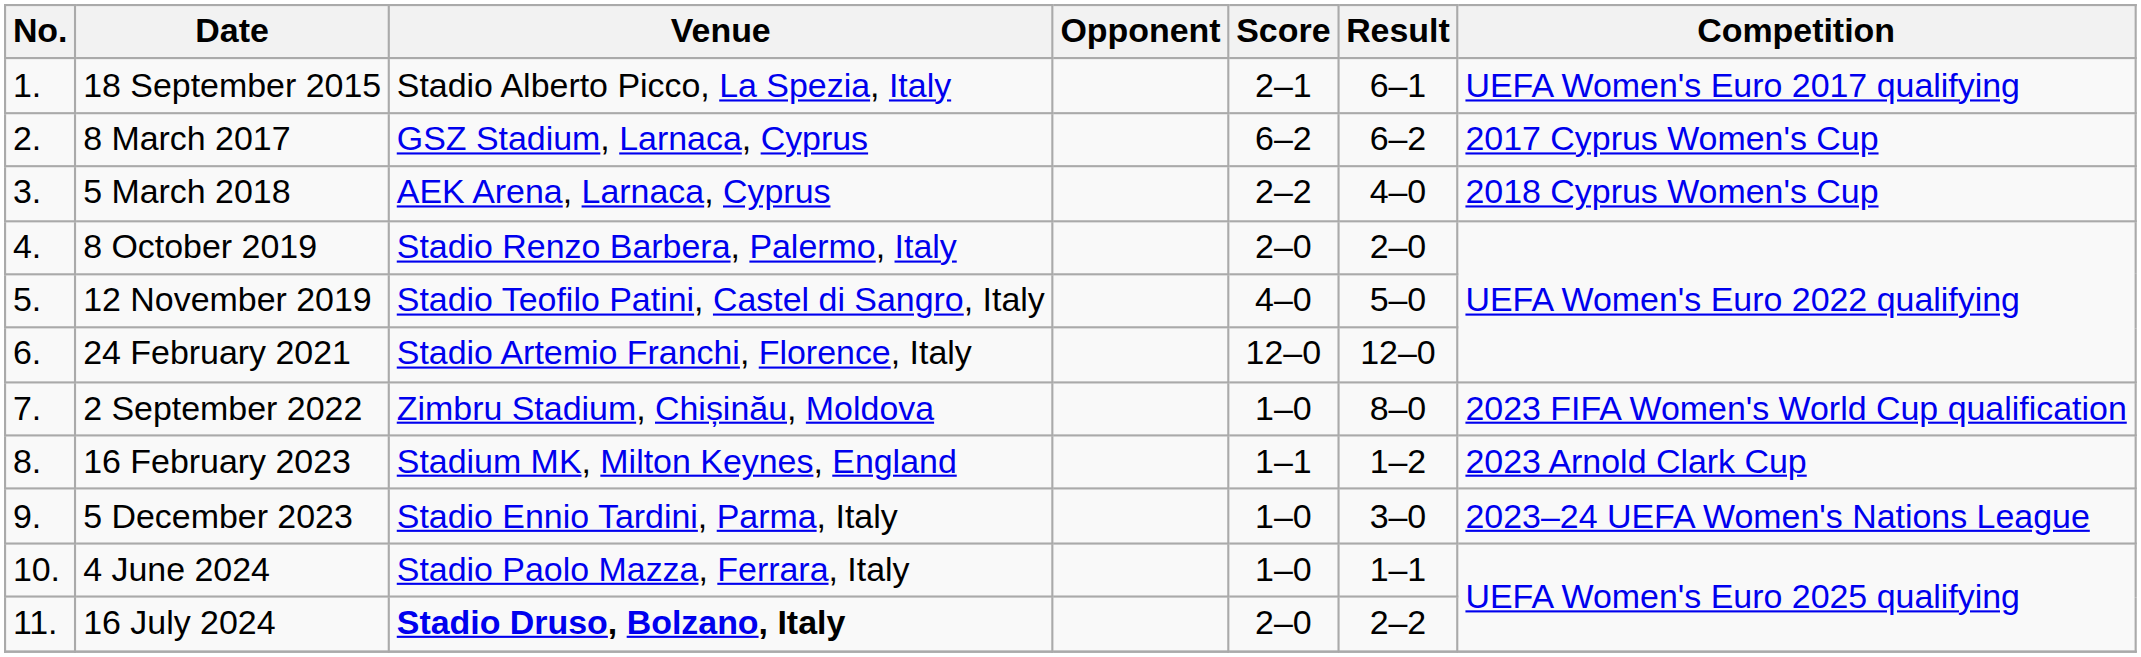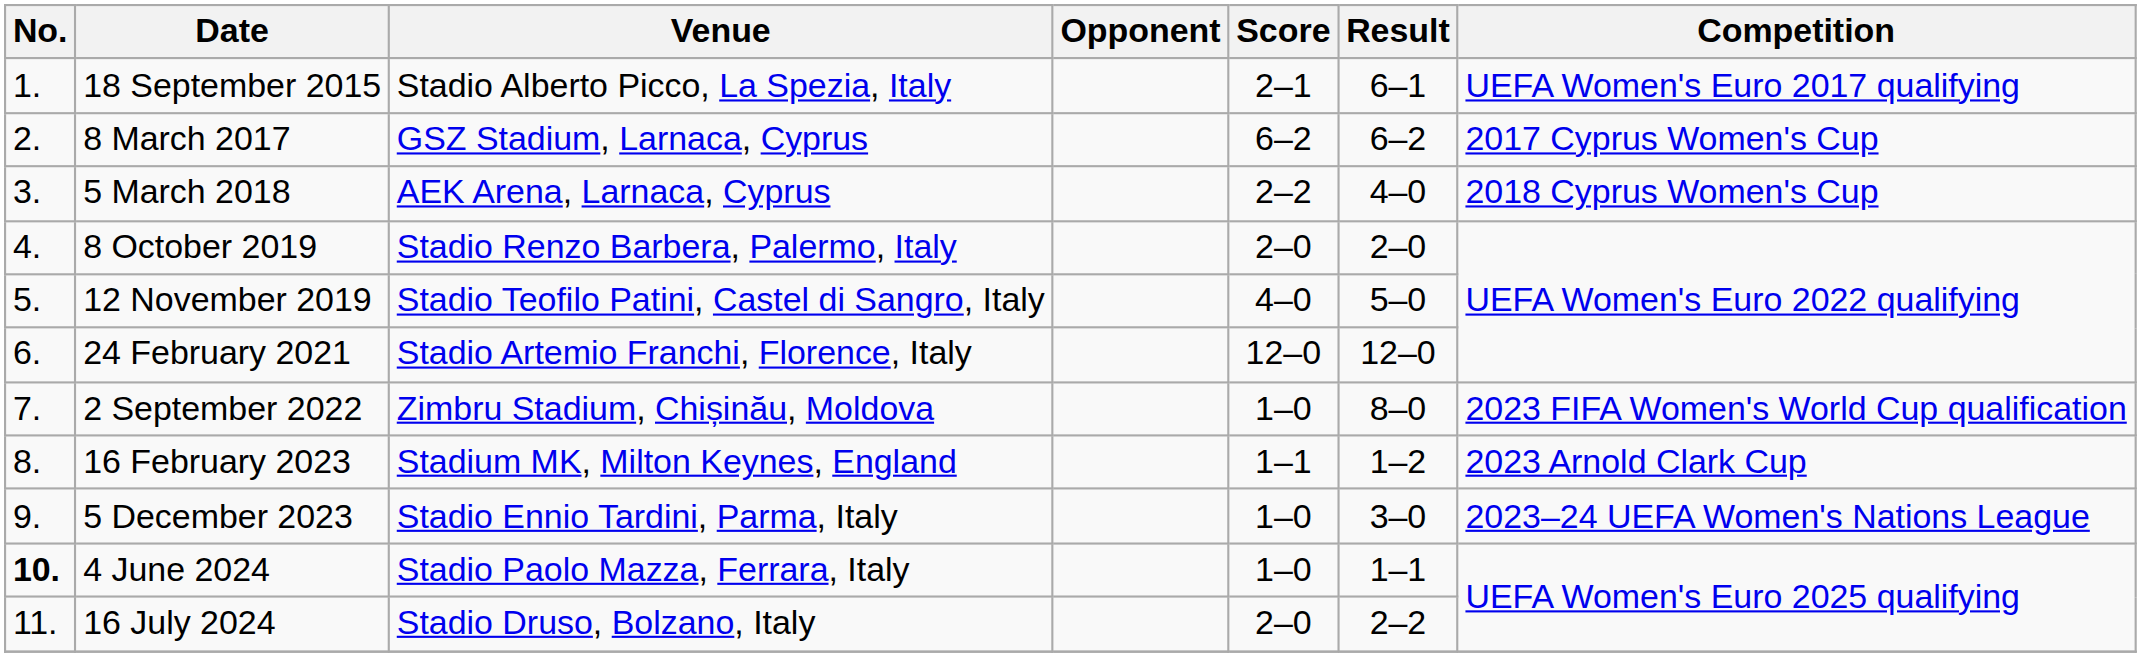(36, 569) normal -> (36, 569) bold
(621, 623) bold -> (606, 623) normal
